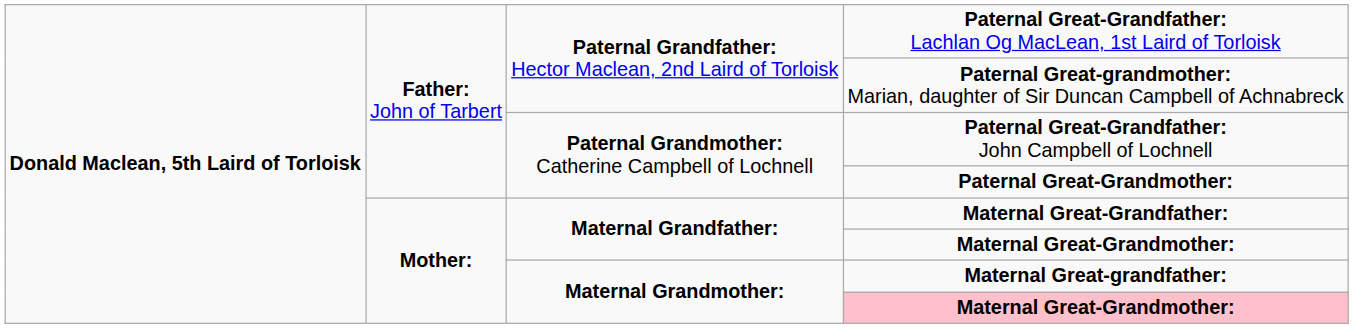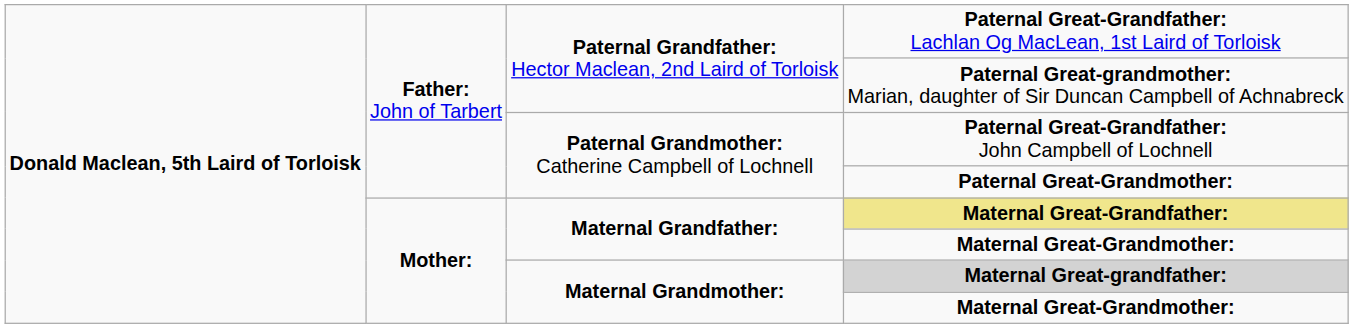(1096, 213) no background -> (1096, 213) khaki background
(1096, 275) no background -> (1096, 275) lightgrey background
(1096, 307) pink background -> (1096, 307) no background
